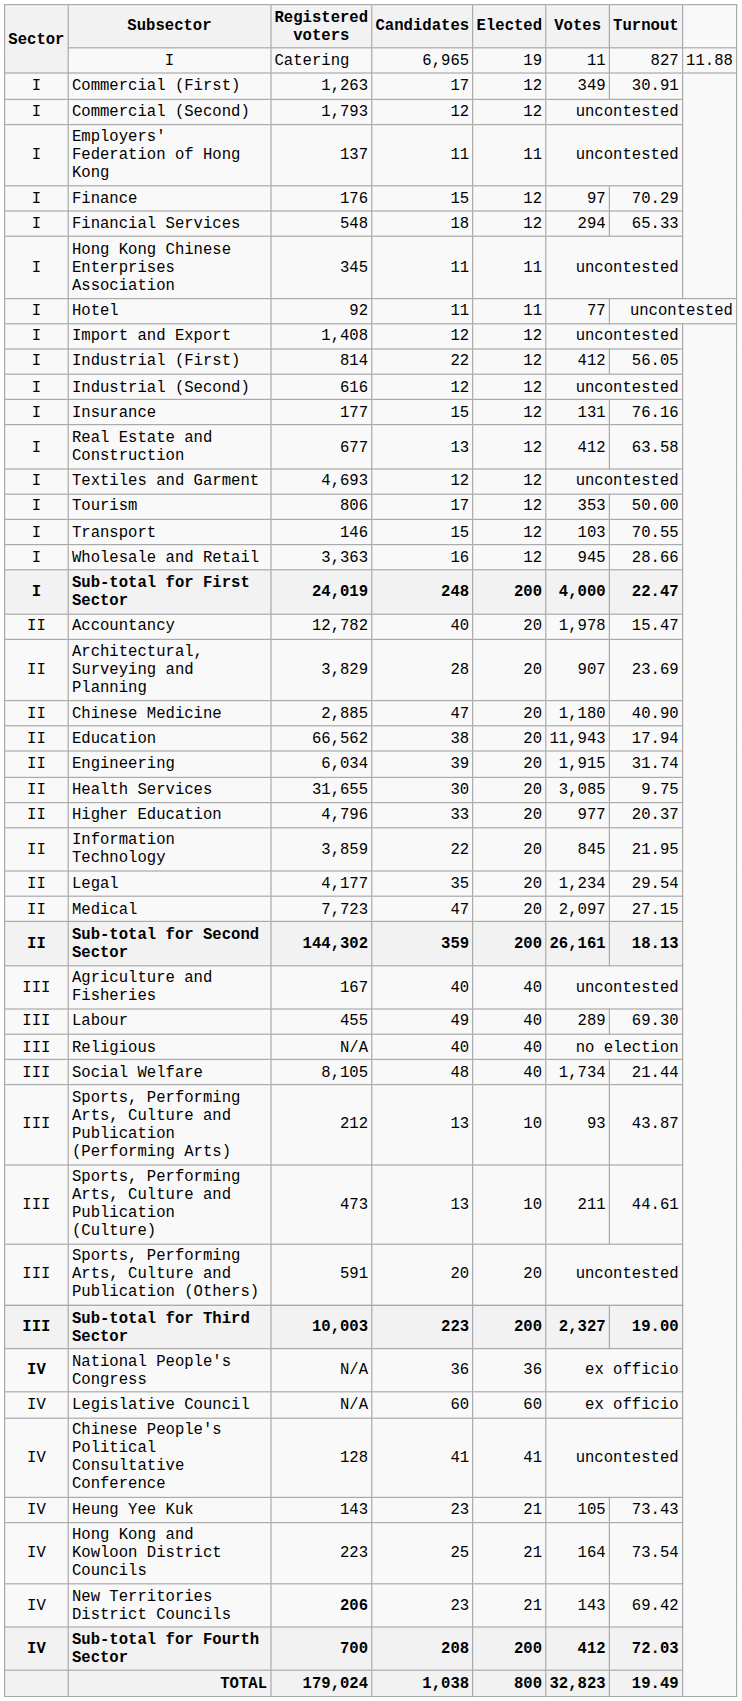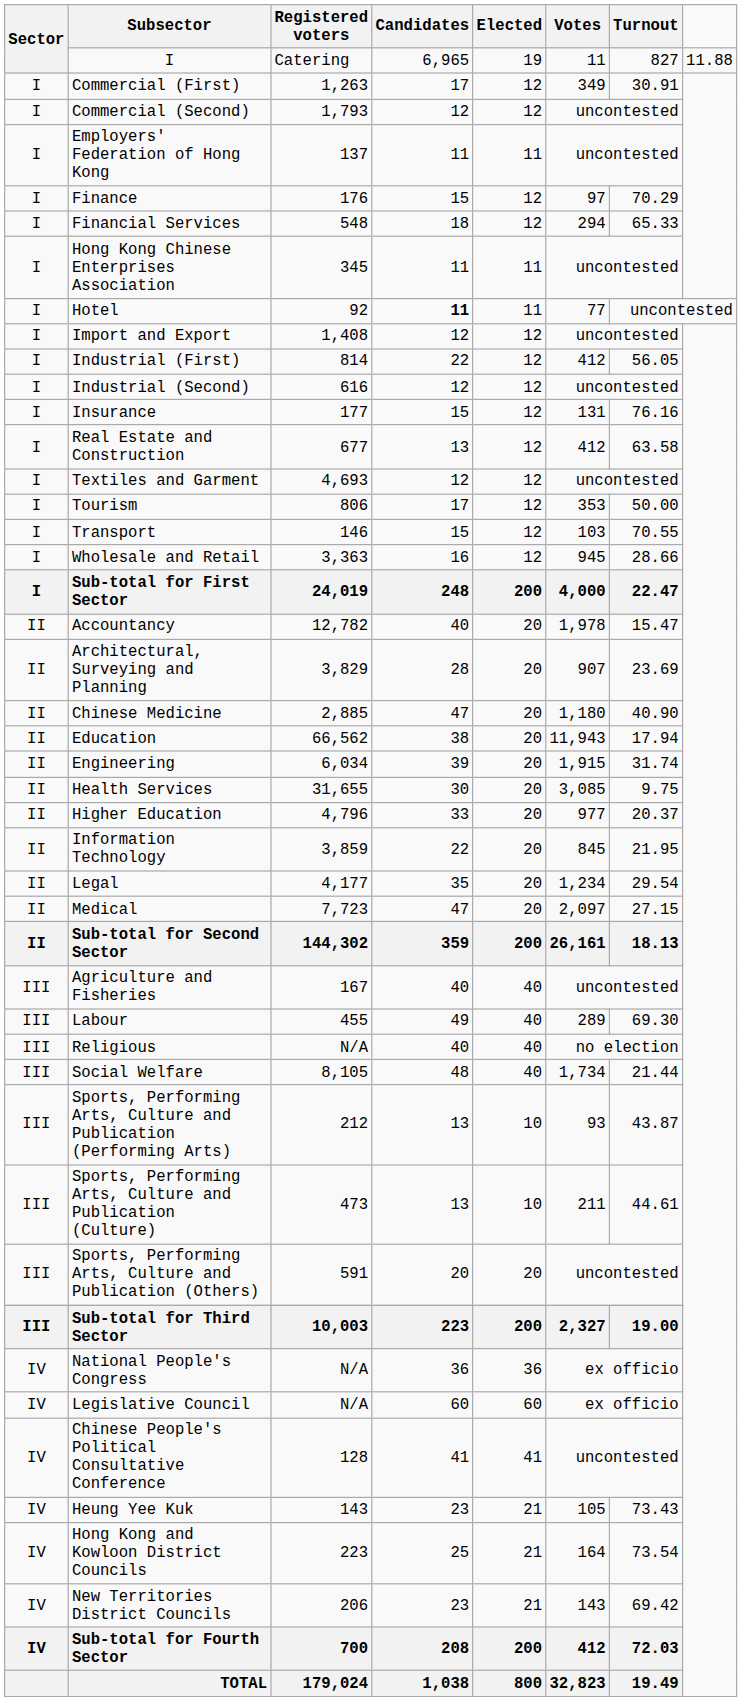(460, 311) normal -> (460, 311) bold
(36, 1370) bold -> (36, 1370) normal
(354, 1606) bold -> (354, 1606) normal
